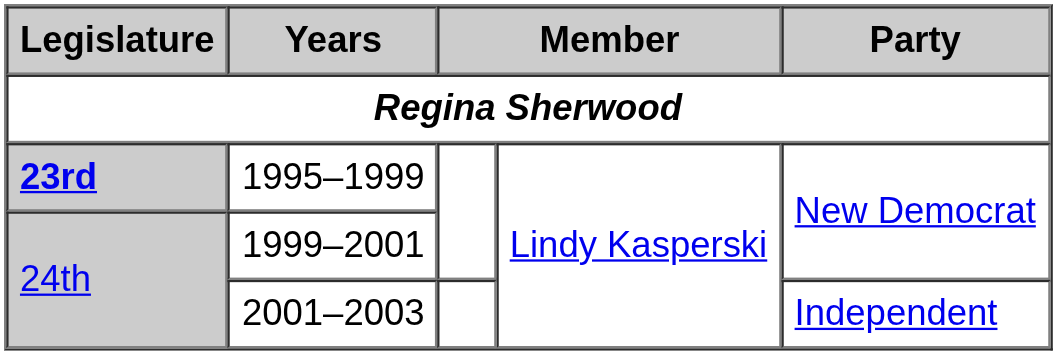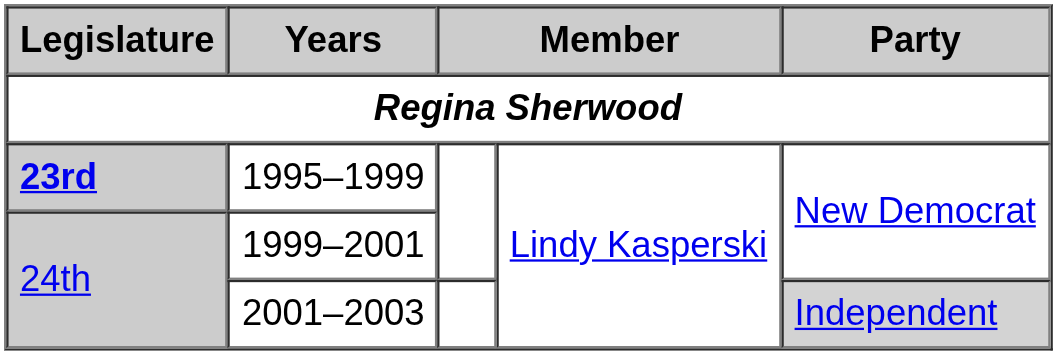(896, 313) no background -> (896, 313) lightgrey background
